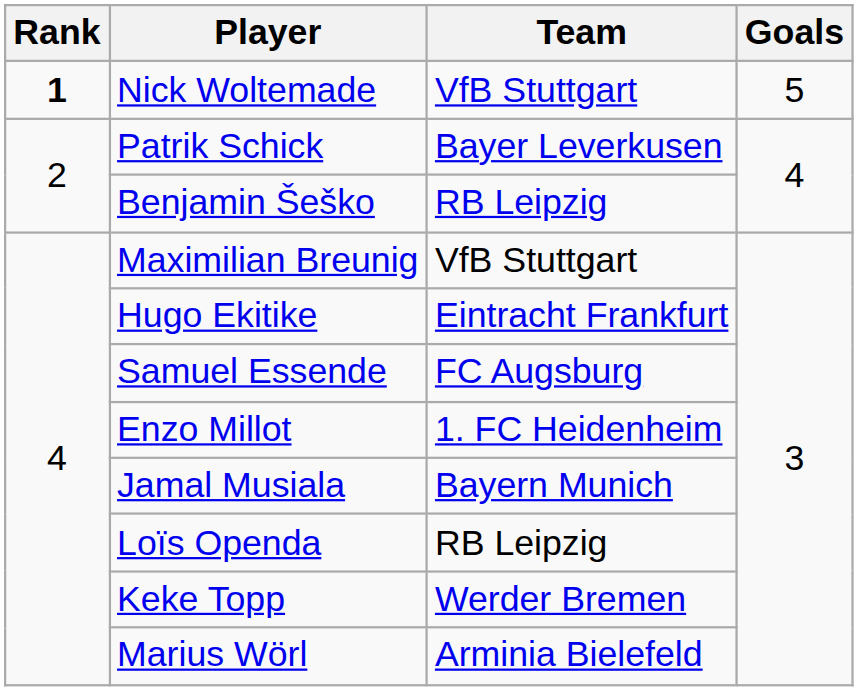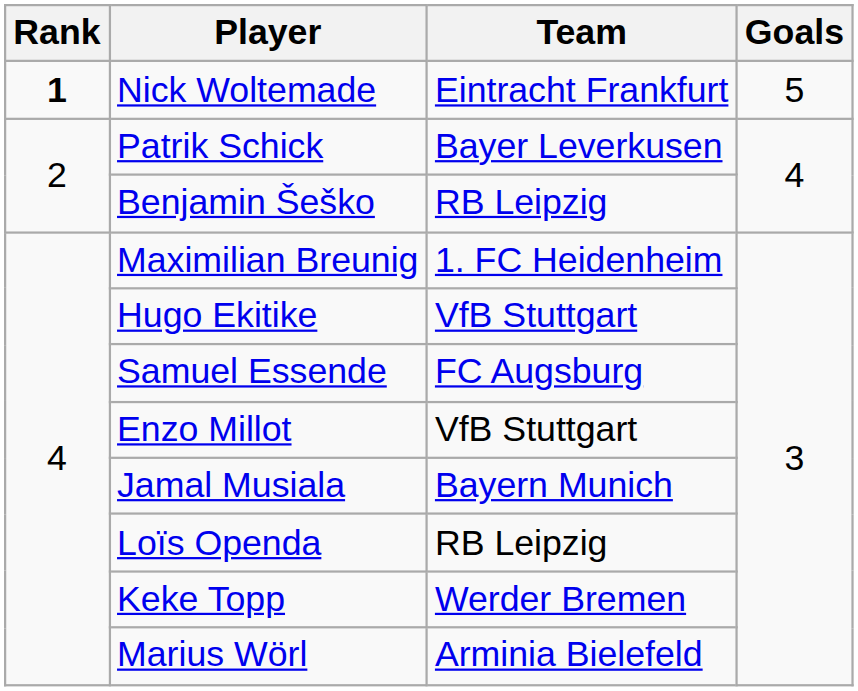(536, 89) VfB Stuttgart -> (582, 89) Eintracht Frankfurt
(536, 259) VfB Stuttgart -> (579, 259) 1. FC Heidenheim
(582, 315) Eintracht Frankfurt -> (536, 315) VfB Stuttgart
(579, 428) 1. FC Heidenheim -> (536, 428) VfB Stuttgart
